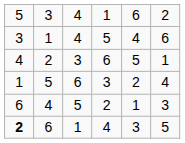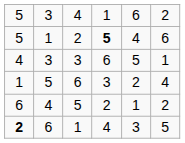(19, 37) 3 -> (19, 37) 5
(78, 37) 4 -> (78, 37) 2
(107, 37) normal -> (107, 37) bold
(48, 60) 2 -> (48, 60) 3
(165, 104) 3 -> (165, 104) 2
